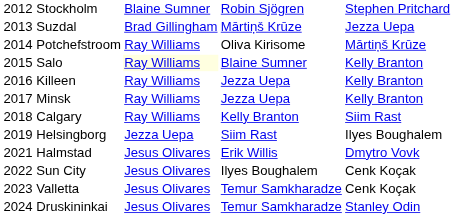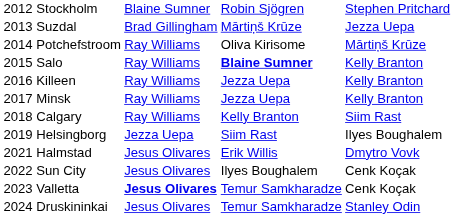(162, 63) lightyellow background -> (162, 63) no background
(264, 63) normal -> (267, 63) bold
(167, 189) normal -> (170, 189) bold
